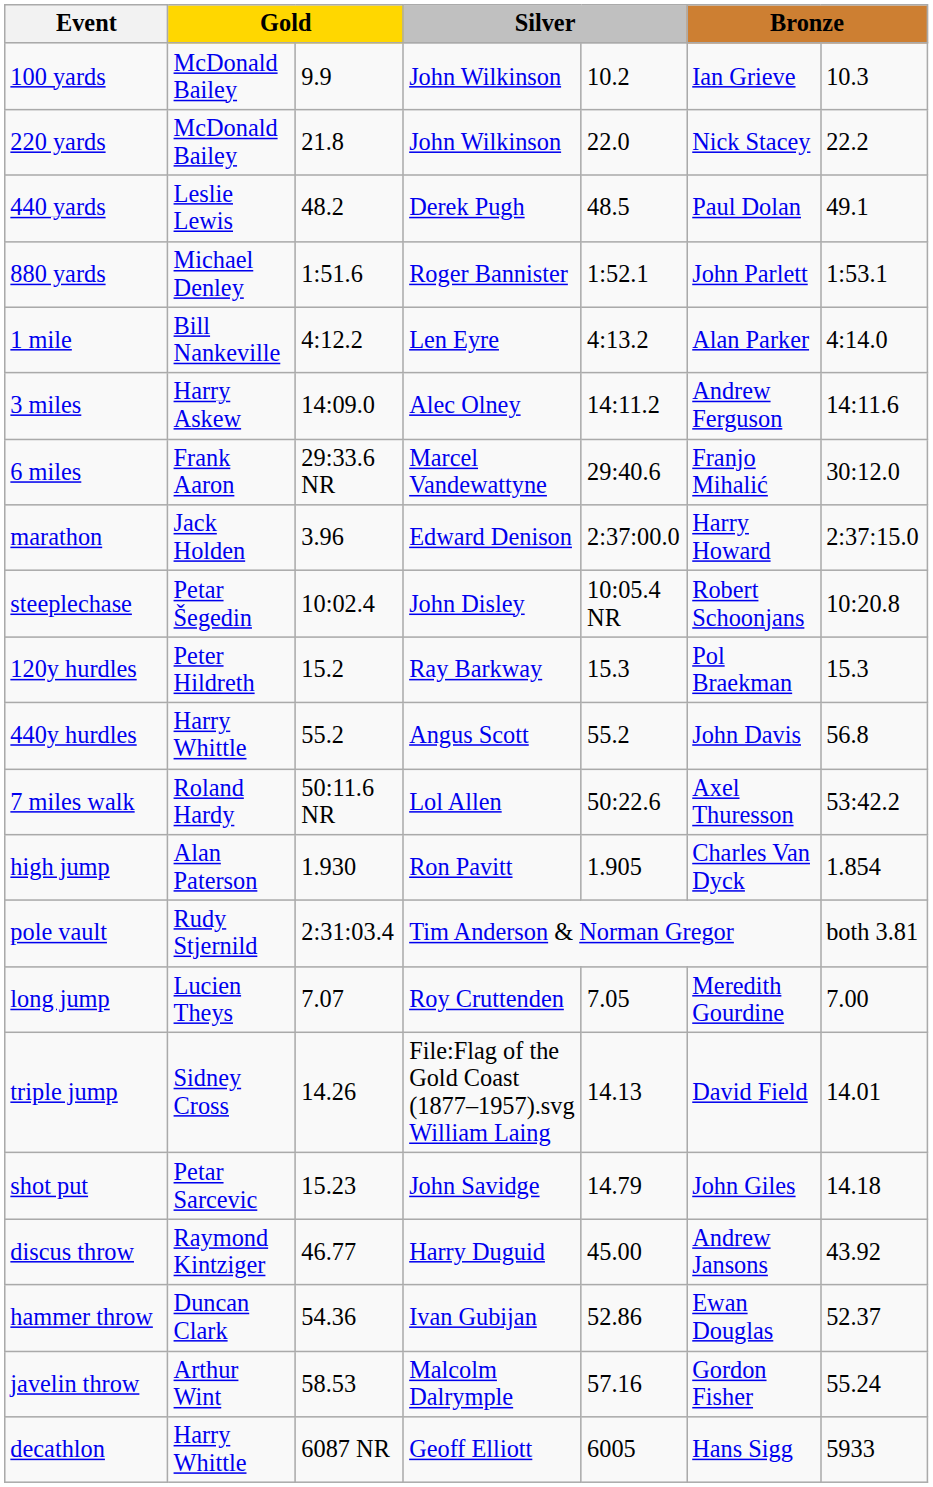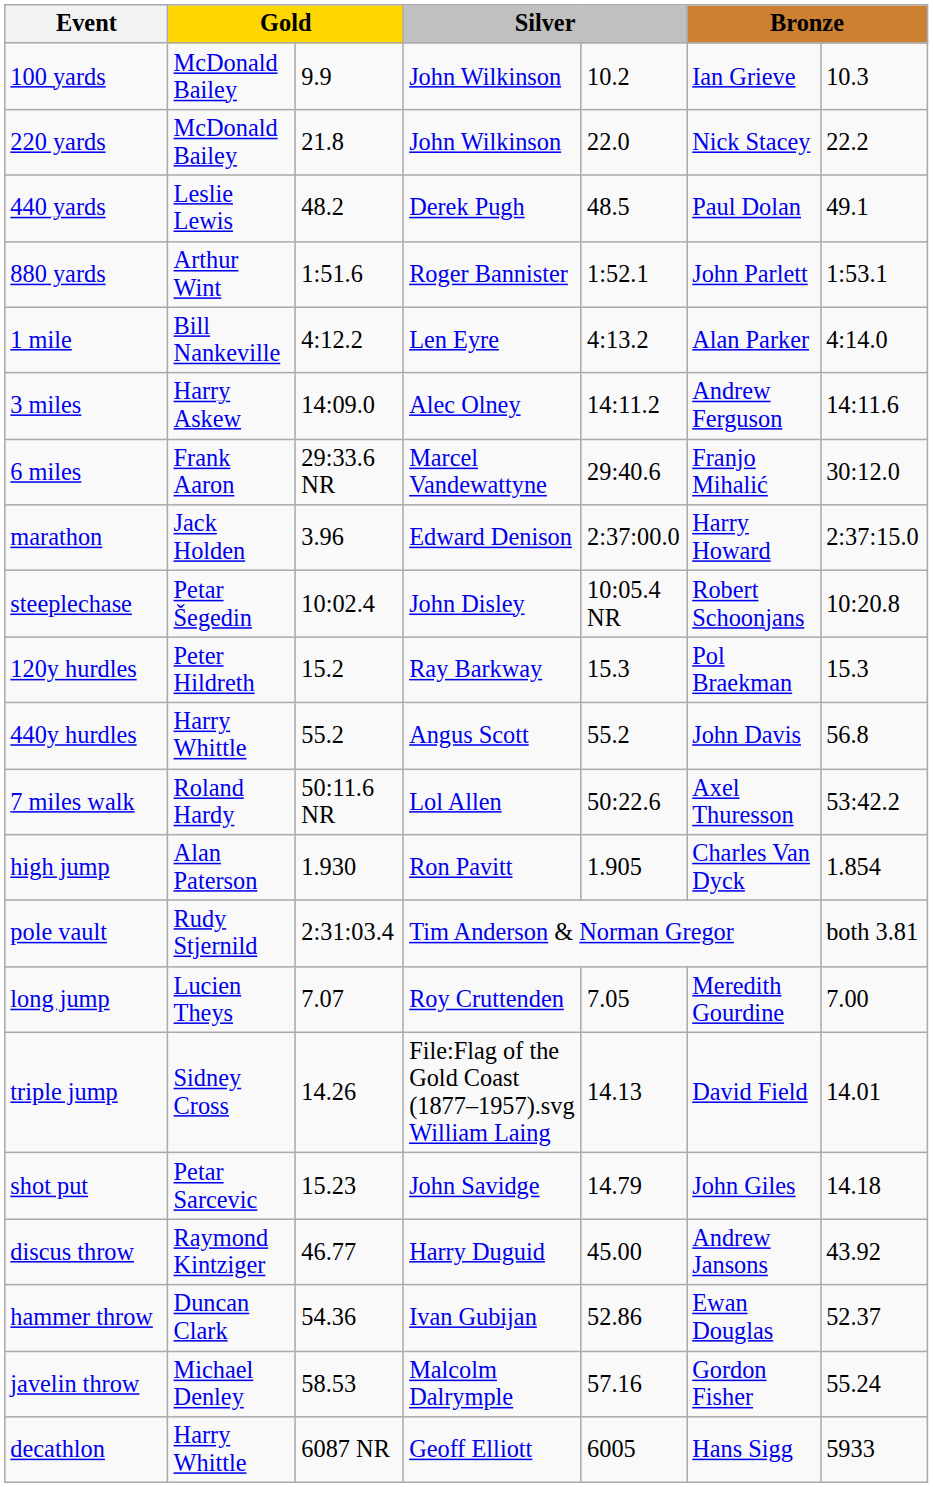(213, 273) Michael Denley -> (206, 273) Arthur Wint
(206, 1383) Arthur Wint -> (213, 1383) Michael Denley
